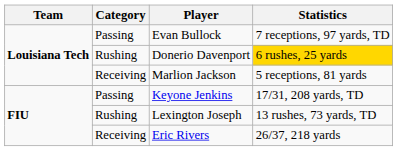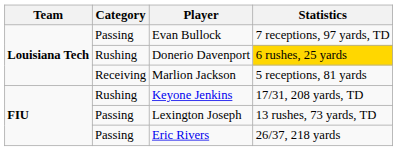(114, 95) Passing -> (116, 95) Rushing
(116, 115) Rushing -> (114, 115) Passing
(121, 135) Receiving -> (114, 135) Passing
